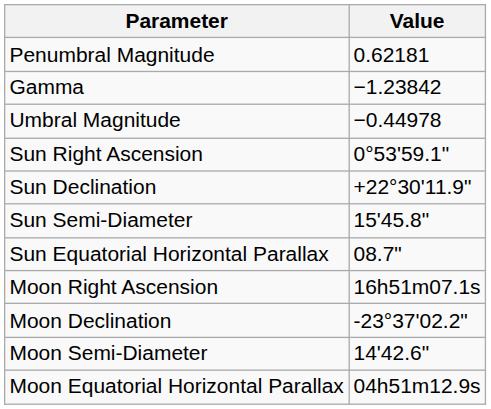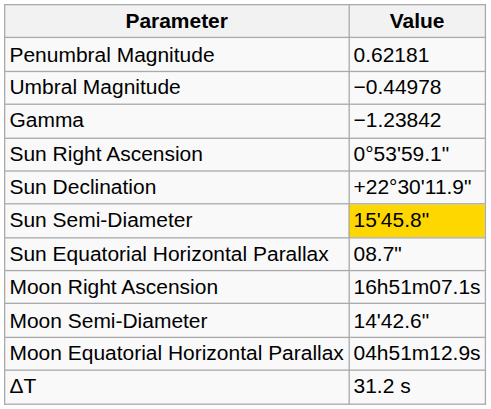rows swapped: (95, 120) <-> (47, 87)
(391, 220) no background -> (391, 220) gold background
- row: (90, 320)
+ row: (23, 386)
